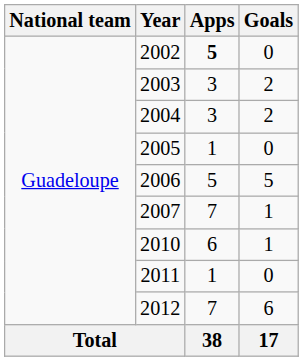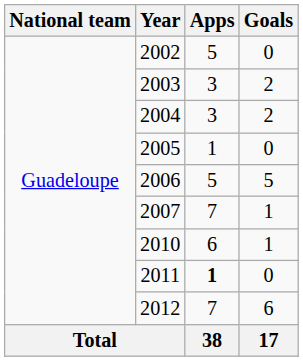(212, 52) bold -> (212, 52) normal
(212, 276) normal -> (212, 276) bold
